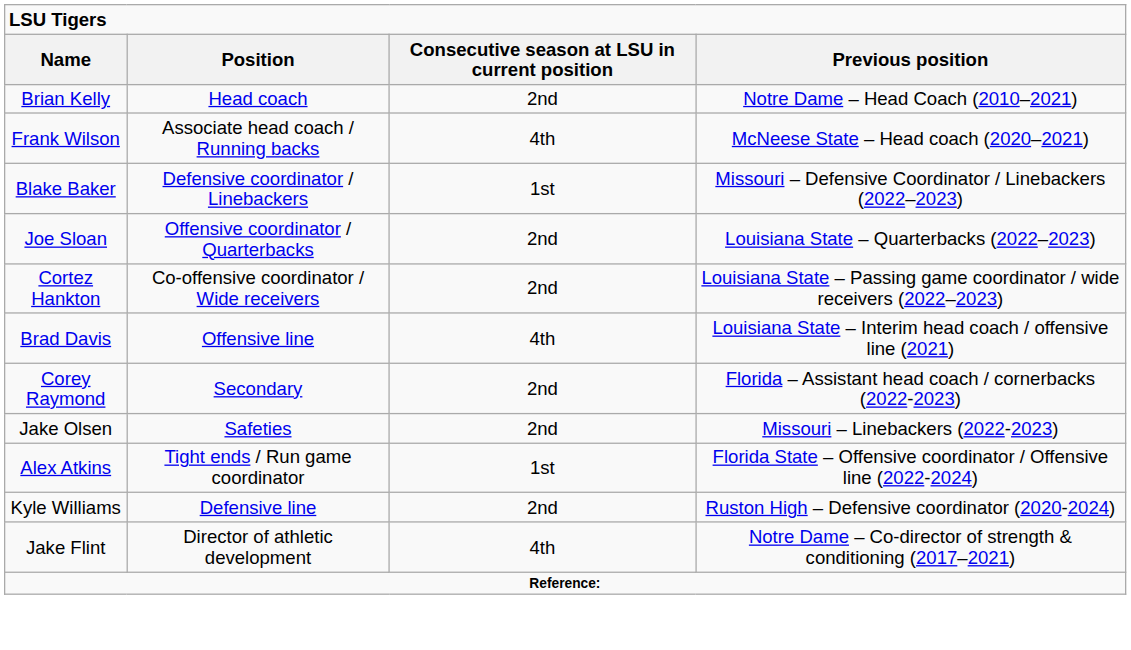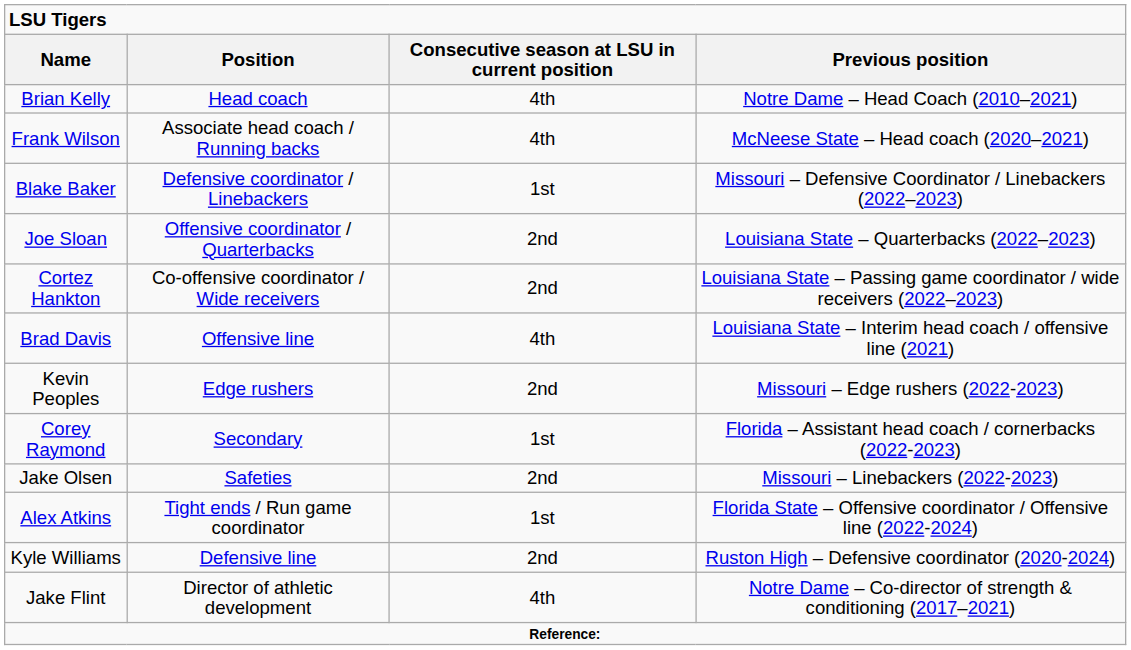(542, 99) 2nd -> (542, 99) 4th
+ row: (66, 389)
(542, 389) 2nd -> (542, 439) 1st
